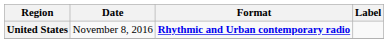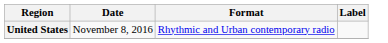(254, 30) bold -> (246, 30) normal
